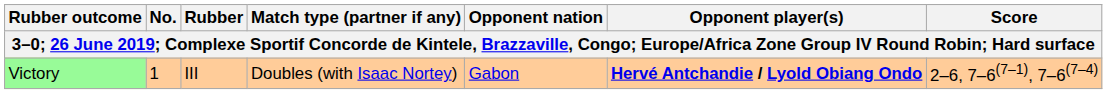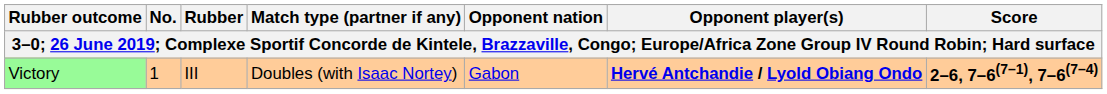(1014, 73) normal -> (1014, 73) bold
